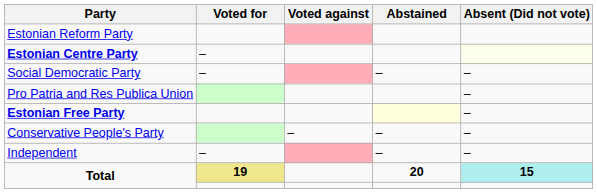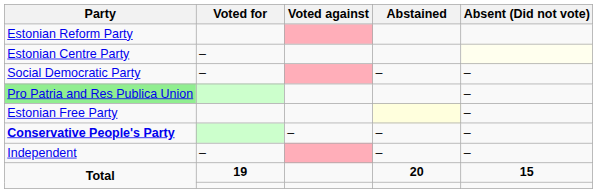(72, 53) bold -> (68, 53) normal
(100, 93) no background -> (100, 93) lightgreen background
(66, 113) bold -> (62, 113) normal
(85, 133) normal -> (91, 133) bold
(240, 172) khaki background -> (240, 172) no background
(527, 172) paleturquoise background -> (527, 172) no background
